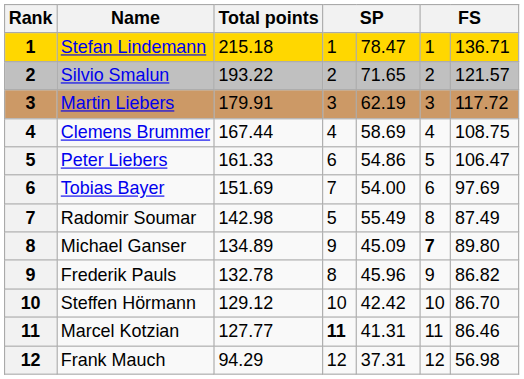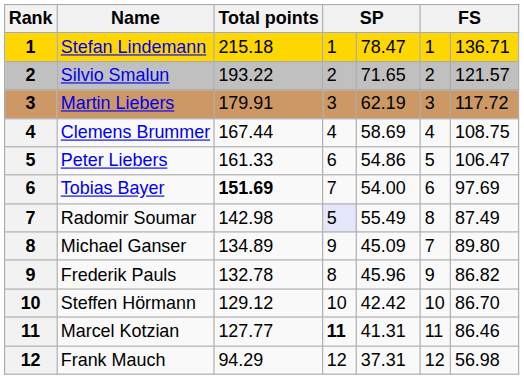(246, 189) normal -> (246, 189) bold
(332, 217) no background -> (332, 217) lavender background
(430, 246) bold -> (430, 246) normal
